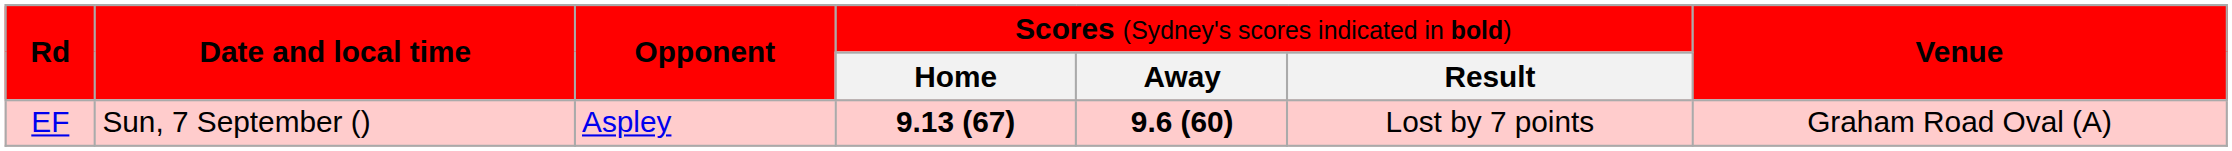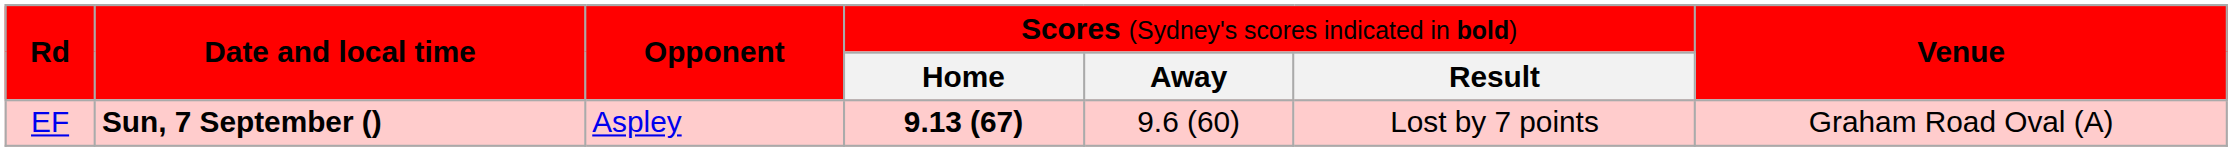(237, 123) normal -> (242, 123) bold
(1182, 123) bold -> (1189, 123) normal
